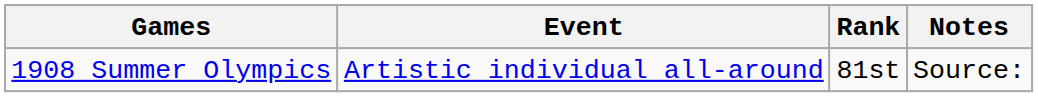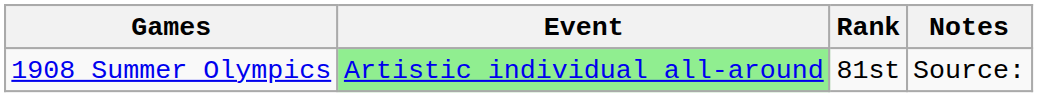(584, 70) no background -> (584, 70) lightgreen background
